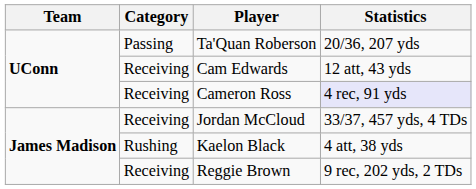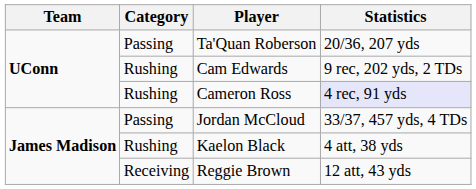(156, 68) Receiving -> (151, 68) Rushing
(367, 68) 12 att, 43 yds -> (393, 68) 9 rec, 202 yds, 2 TDs
(156, 94) Receiving -> (151, 94) Rushing
(156, 119) Receiving -> (148, 119) Passing
(393, 171) 9 rec, 202 yds, 2 TDs -> (367, 171) 12 att, 43 yds
